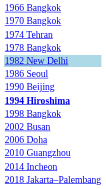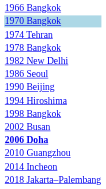(33, 21) no background -> (33, 21) lightblue background
(37, 61) lightblue background -> (37, 61) no background
(37, 100) bold -> (36, 100) normal
(26, 140) normal -> (27, 140) bold
